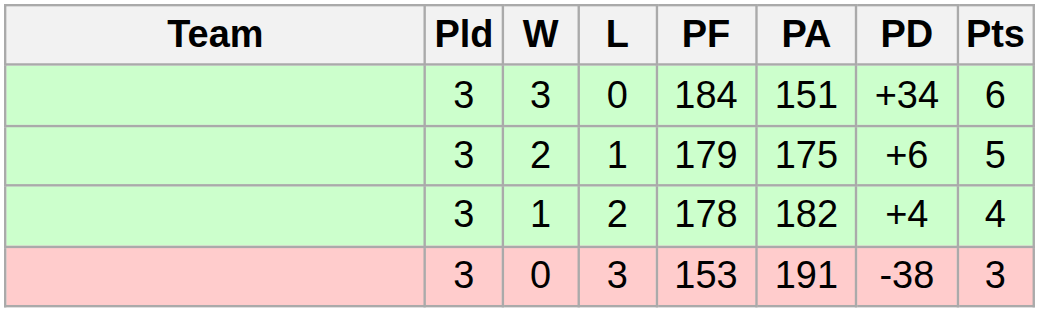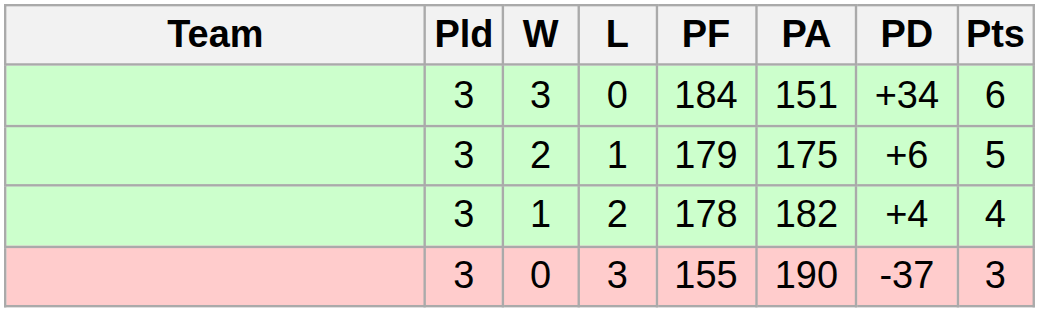(706, 275) 153 -> (706, 275) 155
(806, 275) 191 -> (806, 275) 190
(907, 275) -38 -> (907, 275) -37
